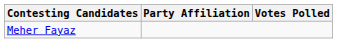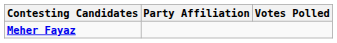(41, 30) normal -> (41, 30) bold
